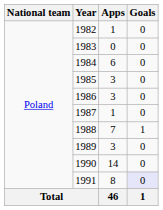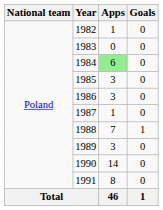(113, 63) no background -> (113, 63) lightgreen background
(143, 180) lavender background -> (143, 180) no background
